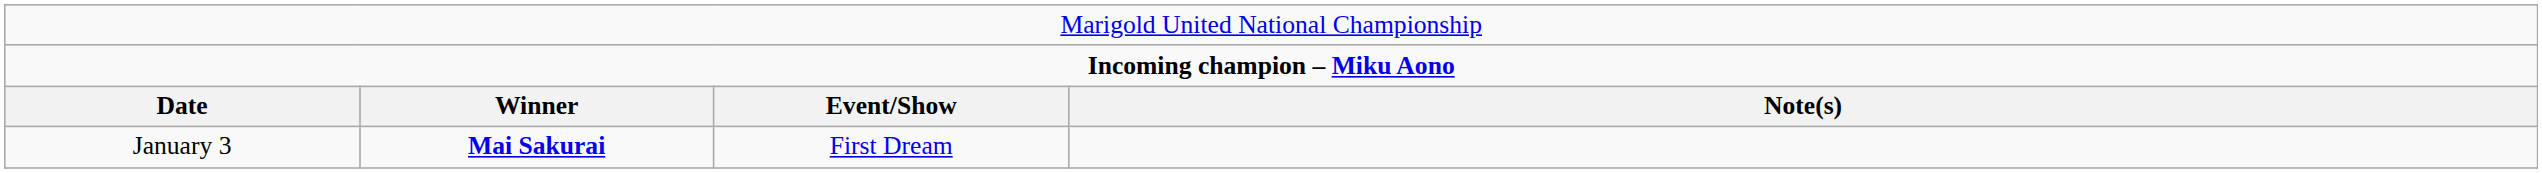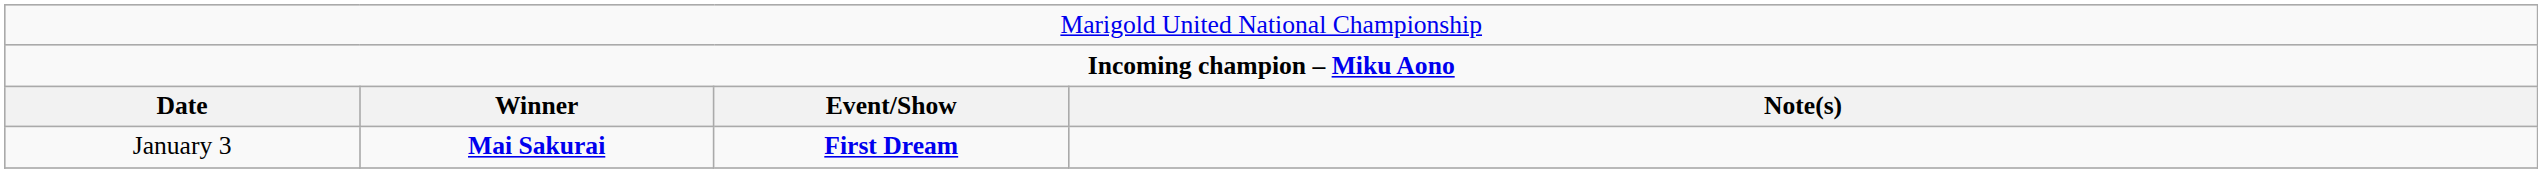(891, 146) normal -> (891, 146) bold
